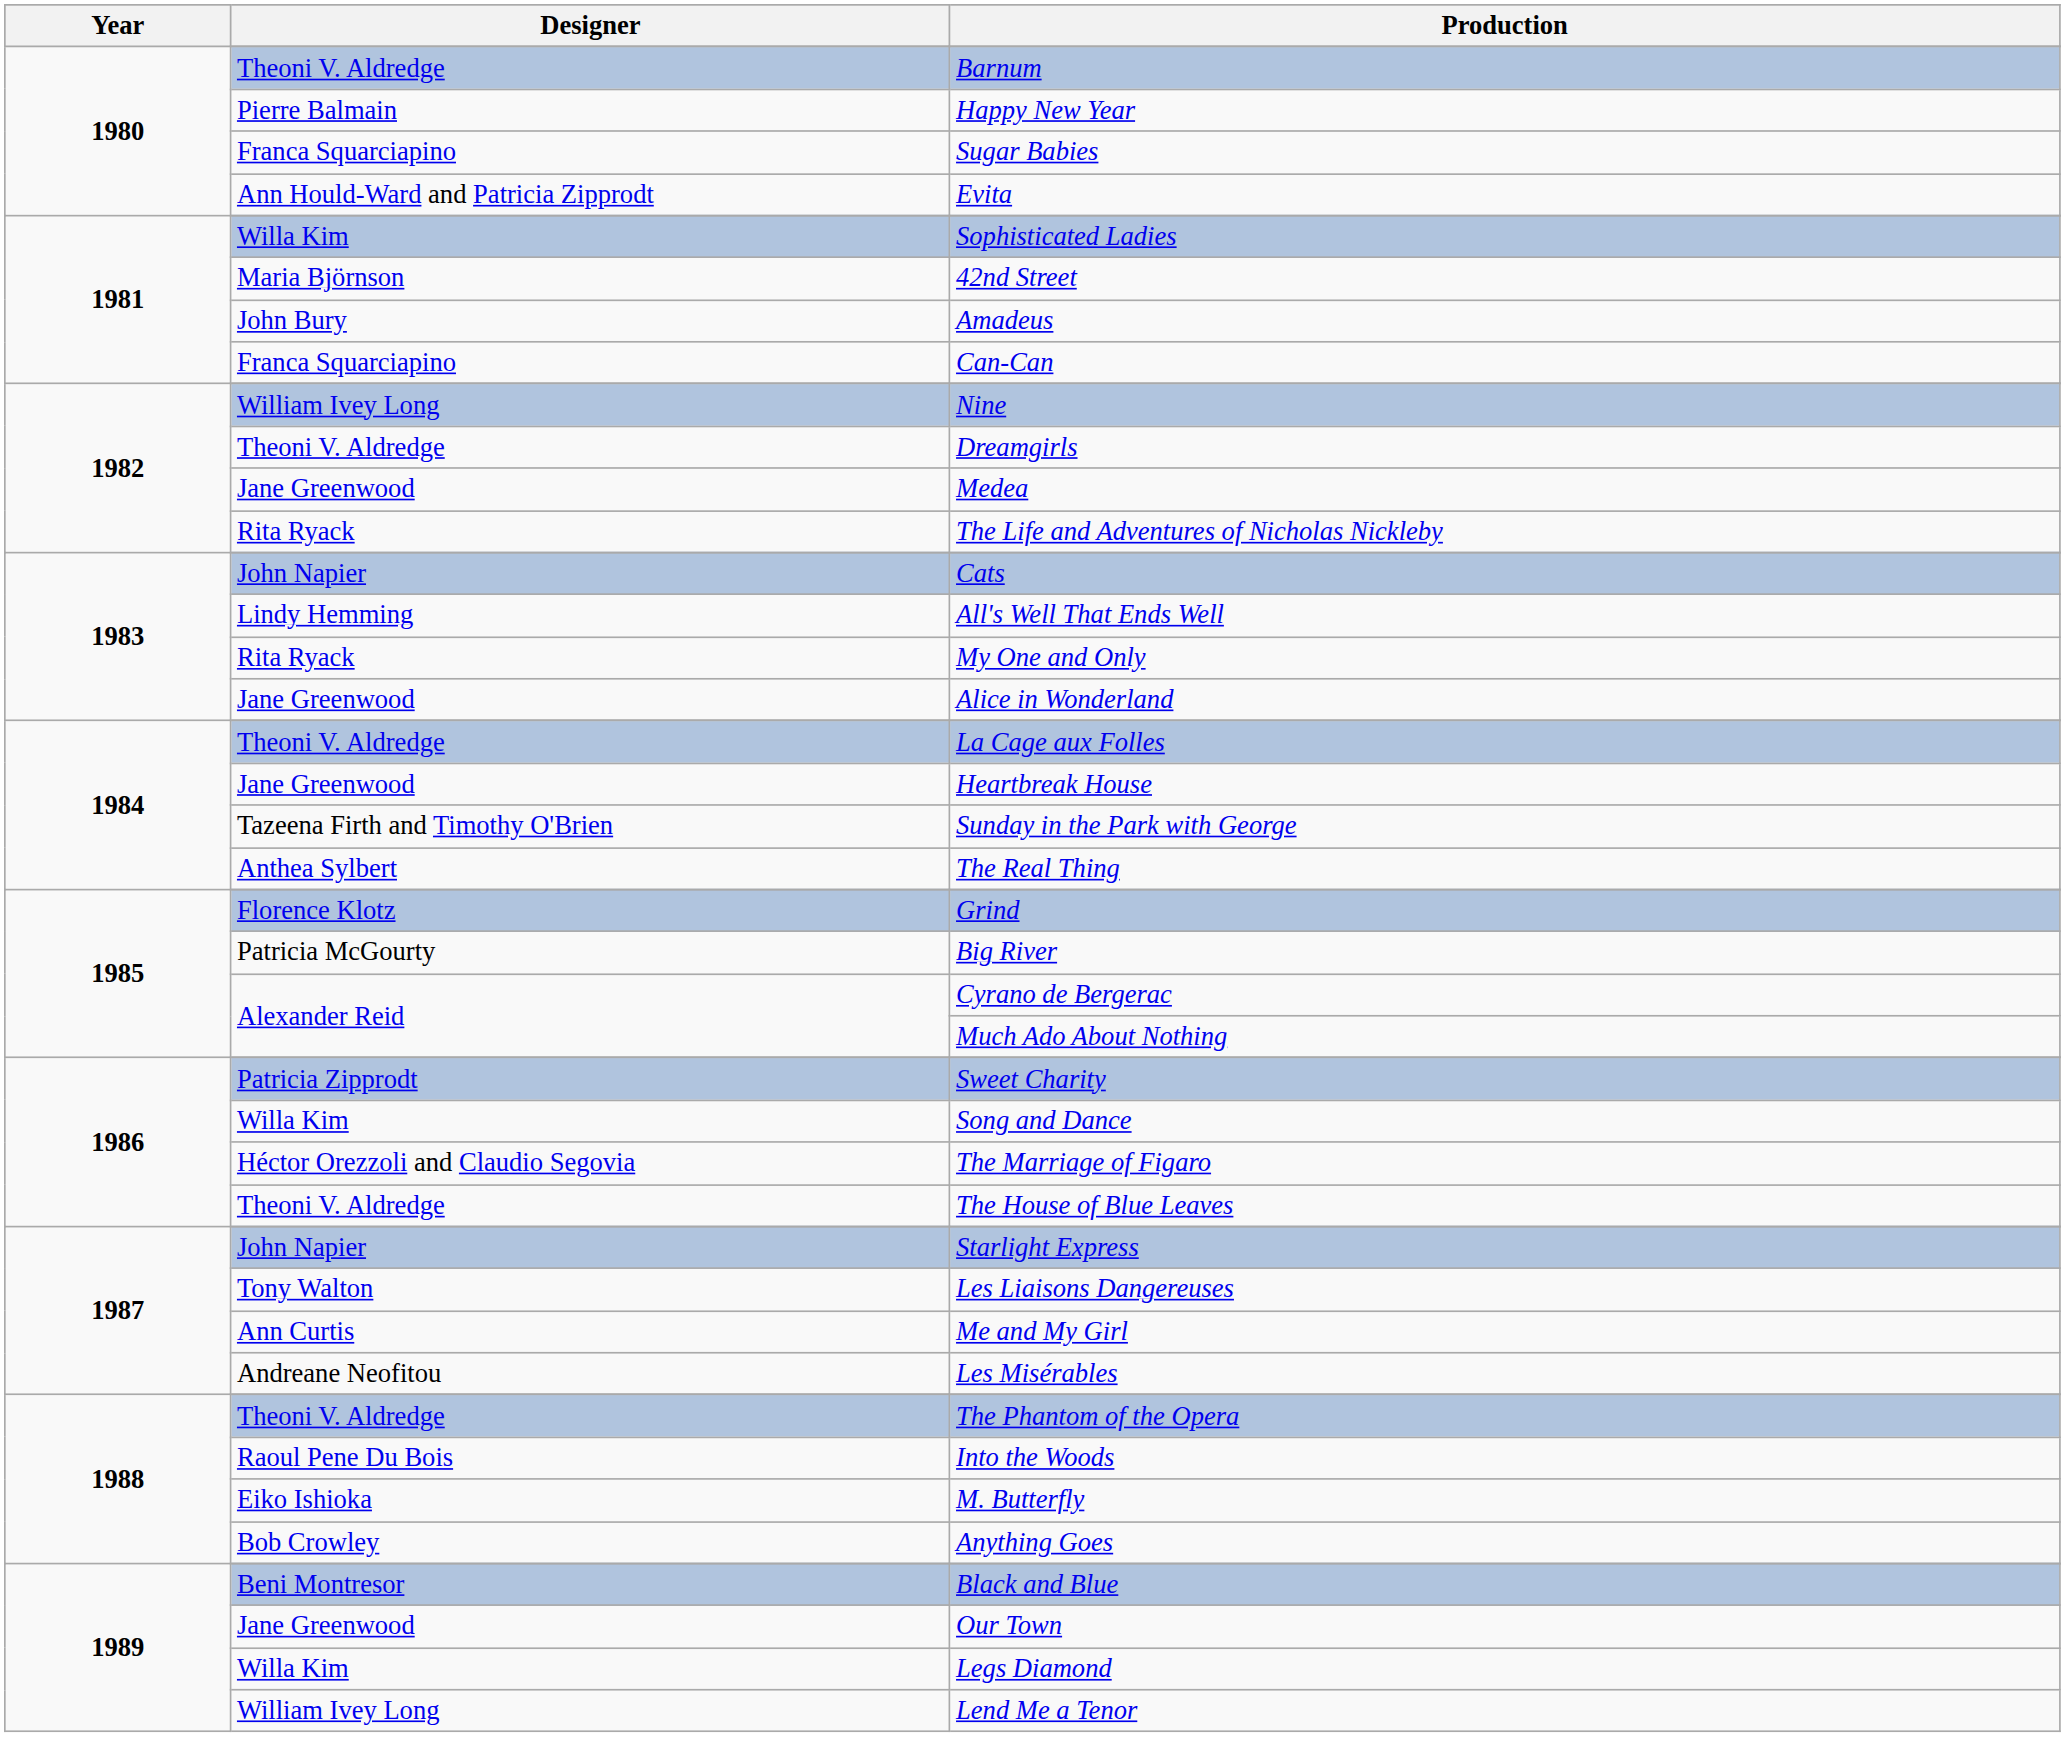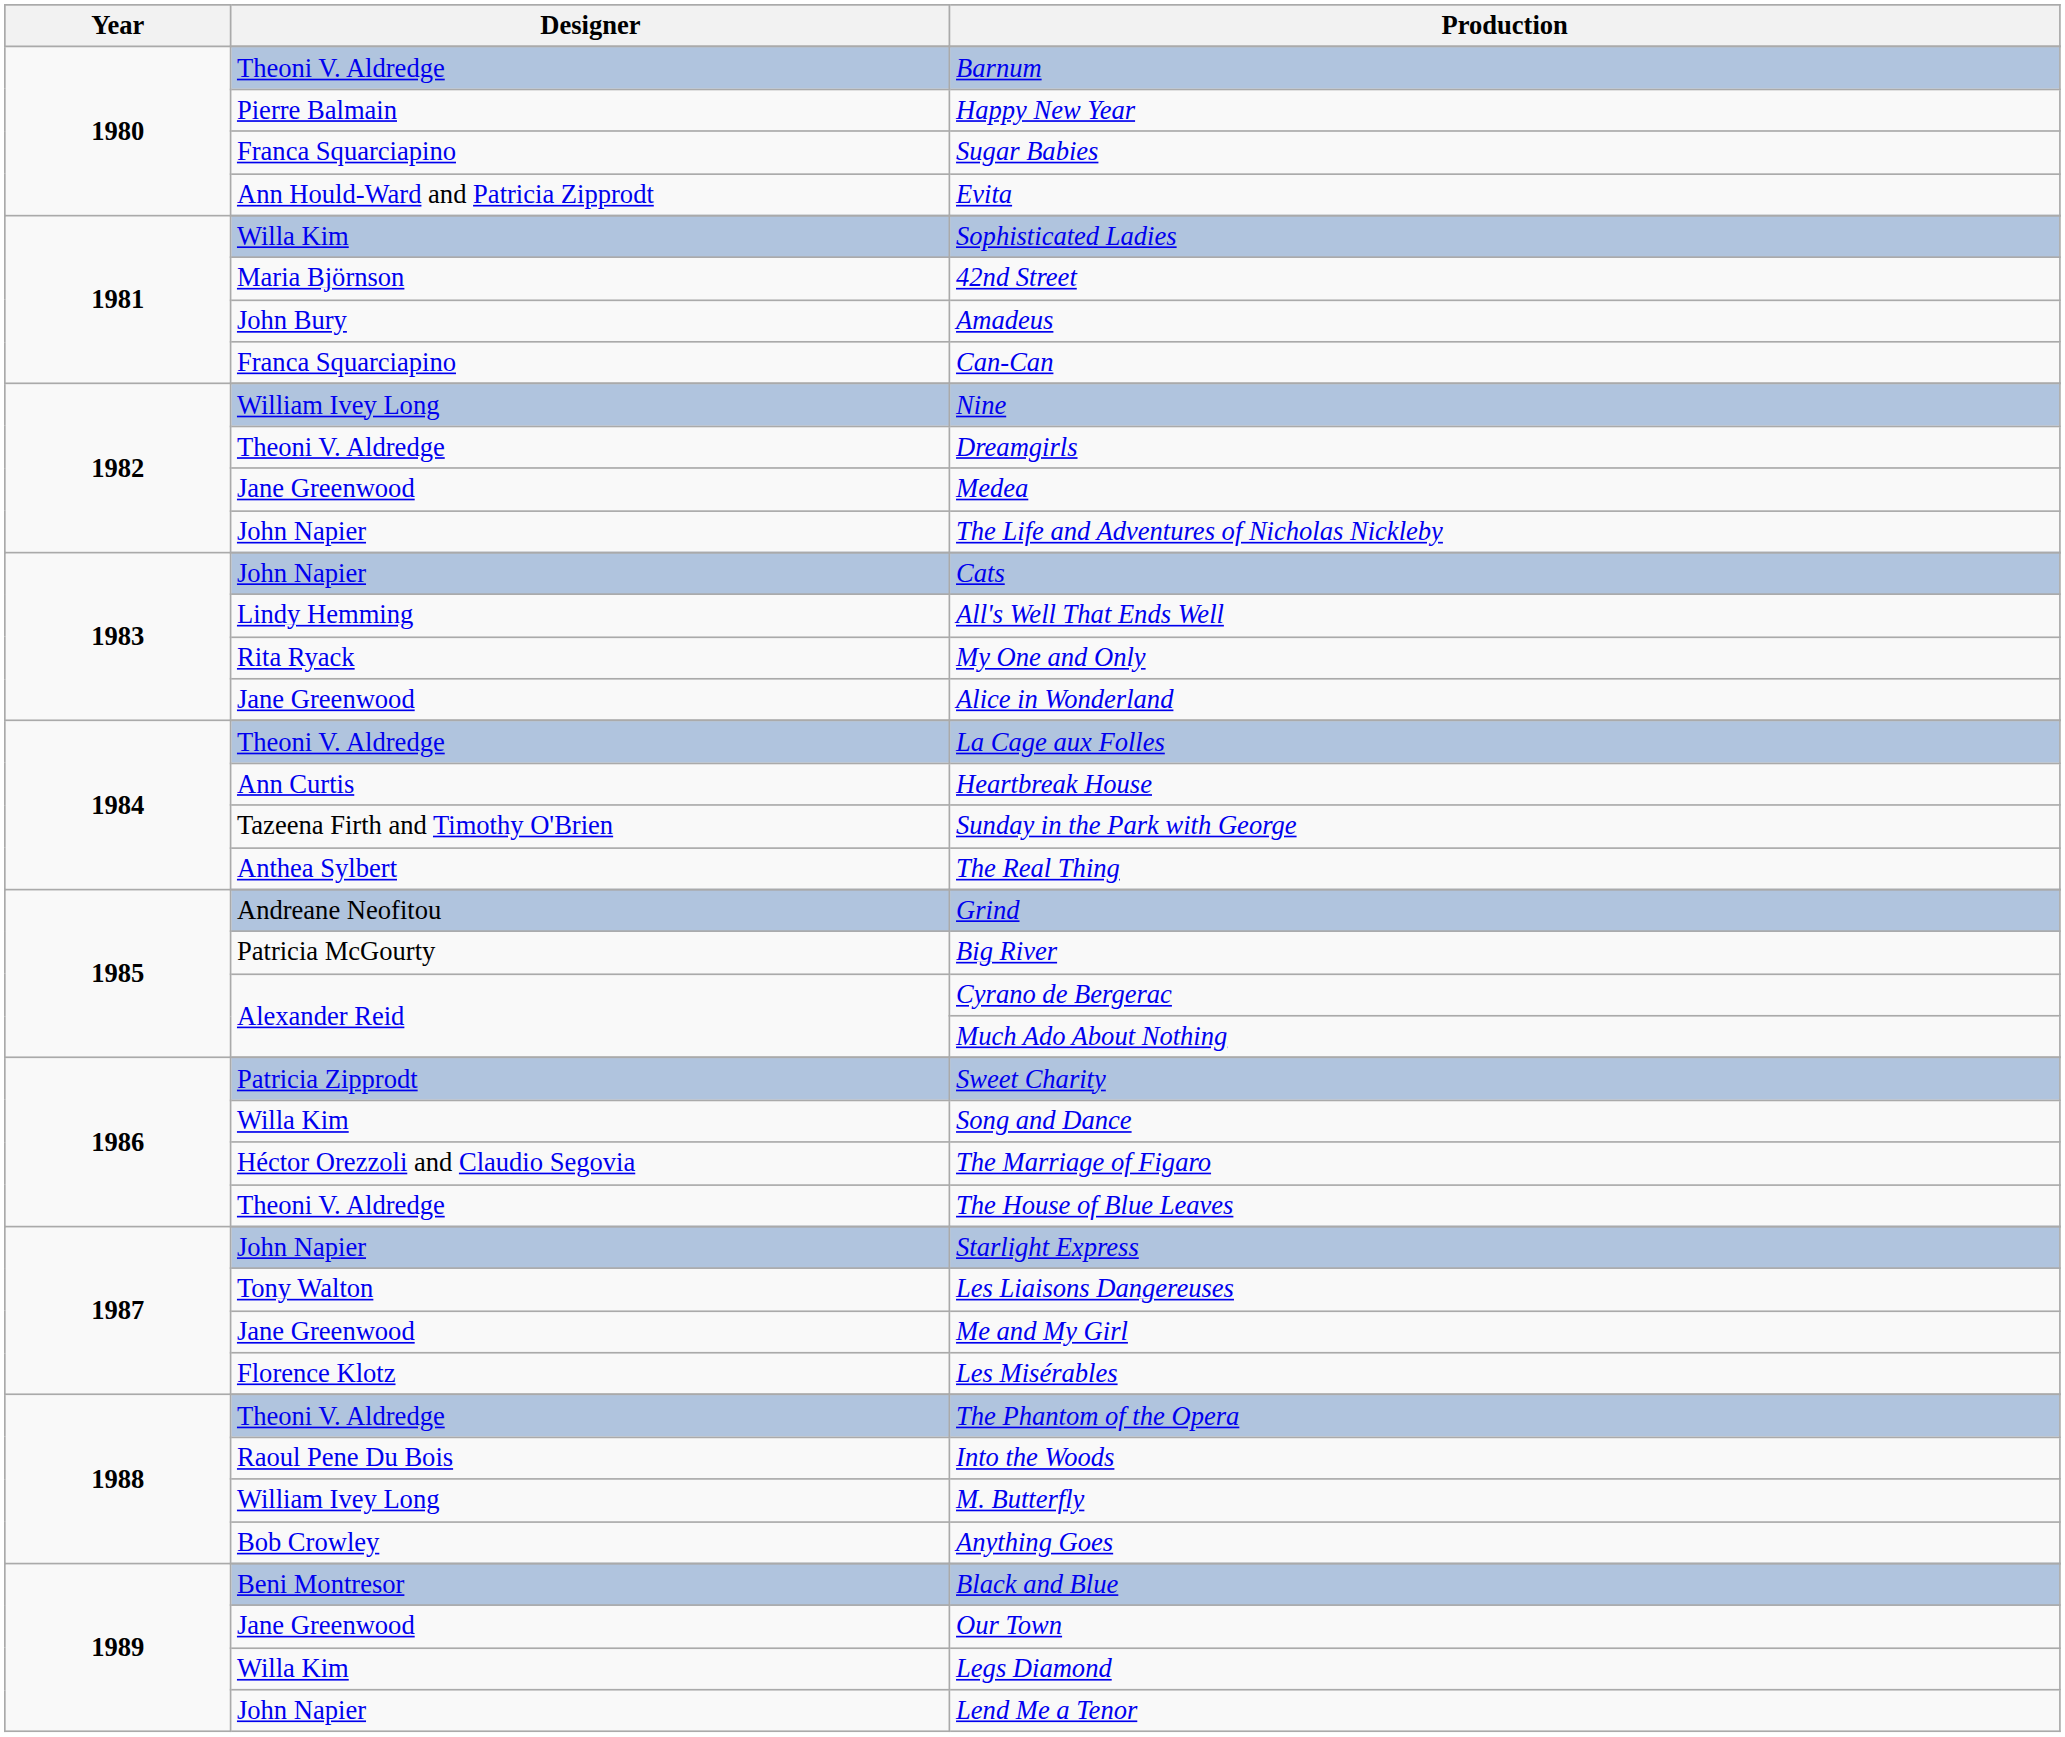(296, 531) Rita Ryack -> (301, 531) John Napier
(326, 783) Jane Greenwood -> (296, 783) Ann Curtis
(316, 910) Florence Klotz -> (339, 910) Andreane Neofitou
(296, 1331) Ann Curtis -> (326, 1331) Jane Greenwood
(339, 1373) Andreane Neofitou -> (316, 1373) Florence Klotz
(304, 1499) Eiko Ishioka -> (338, 1499) William Ivey Long
(338, 1710) William Ivey Long -> (301, 1710) John Napier
